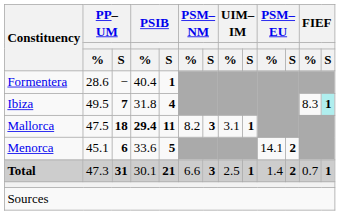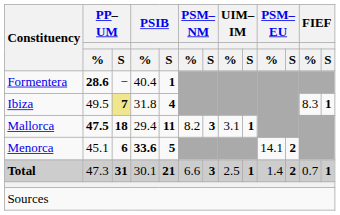(97, 82) normal -> (97, 82) bold
(124, 104) no background -> (124, 104) khaki background
(328, 104) paleturquoise background -> (328, 104) no background
(97, 126) normal -> (97, 126) bold
(145, 126) bold -> (145, 126) normal
(145, 148) normal -> (145, 148) bold
